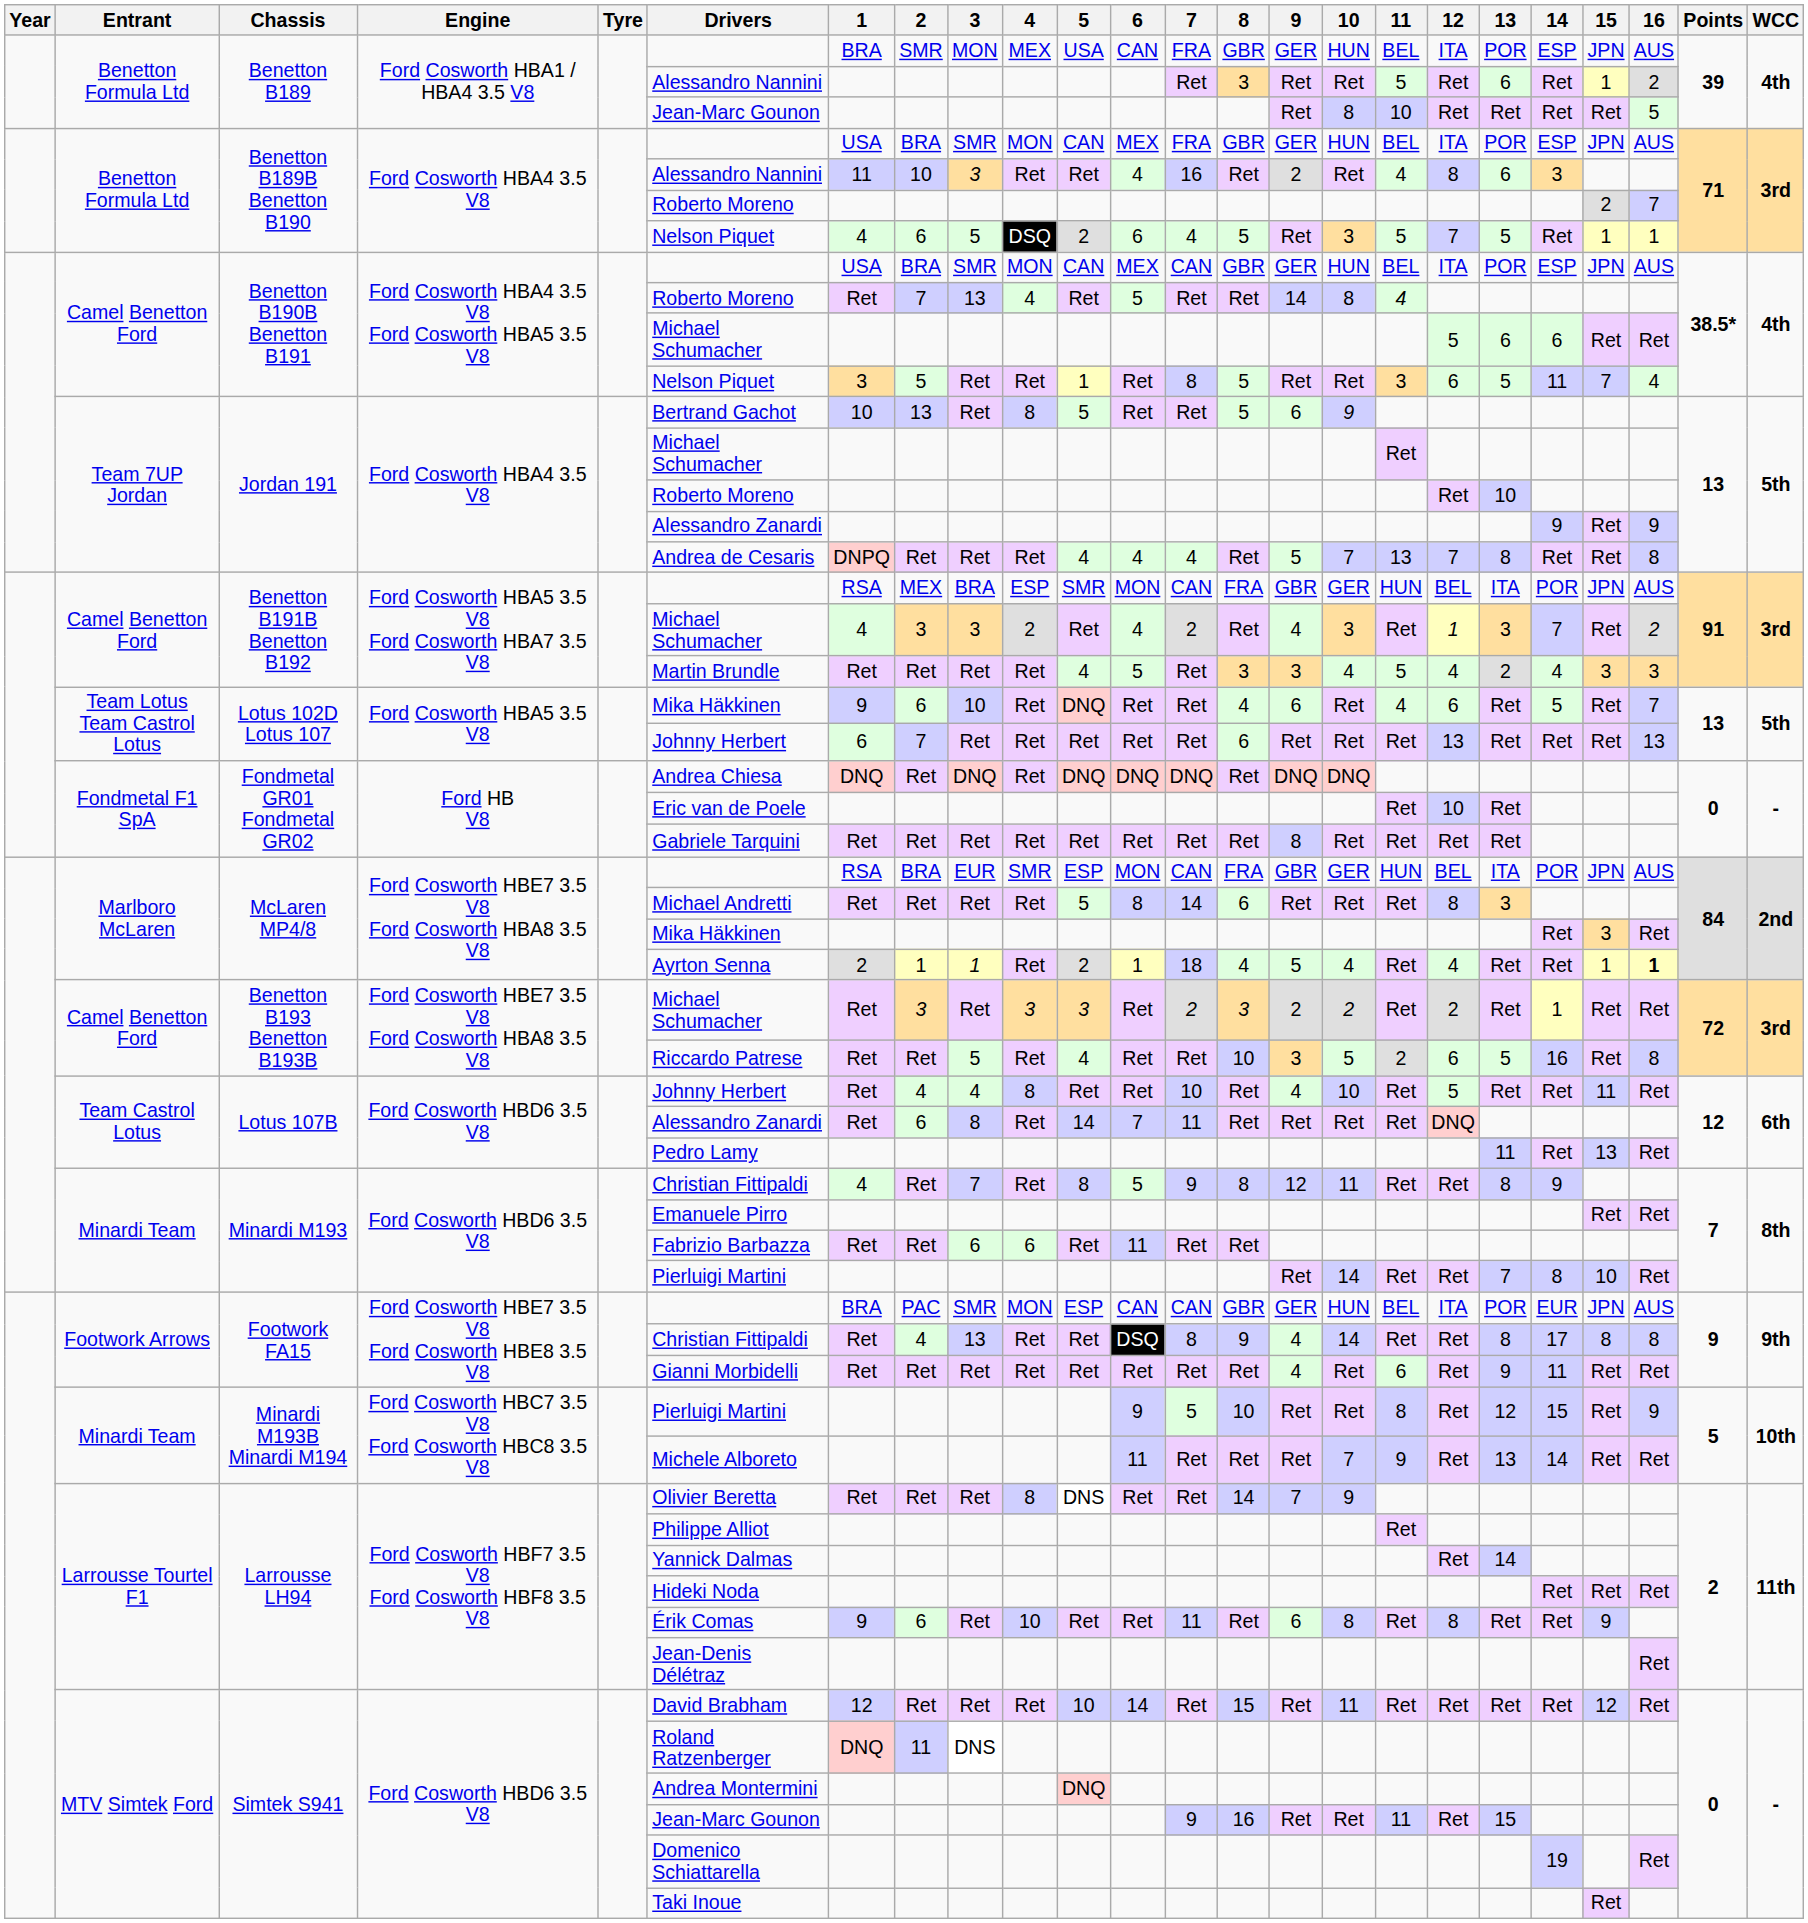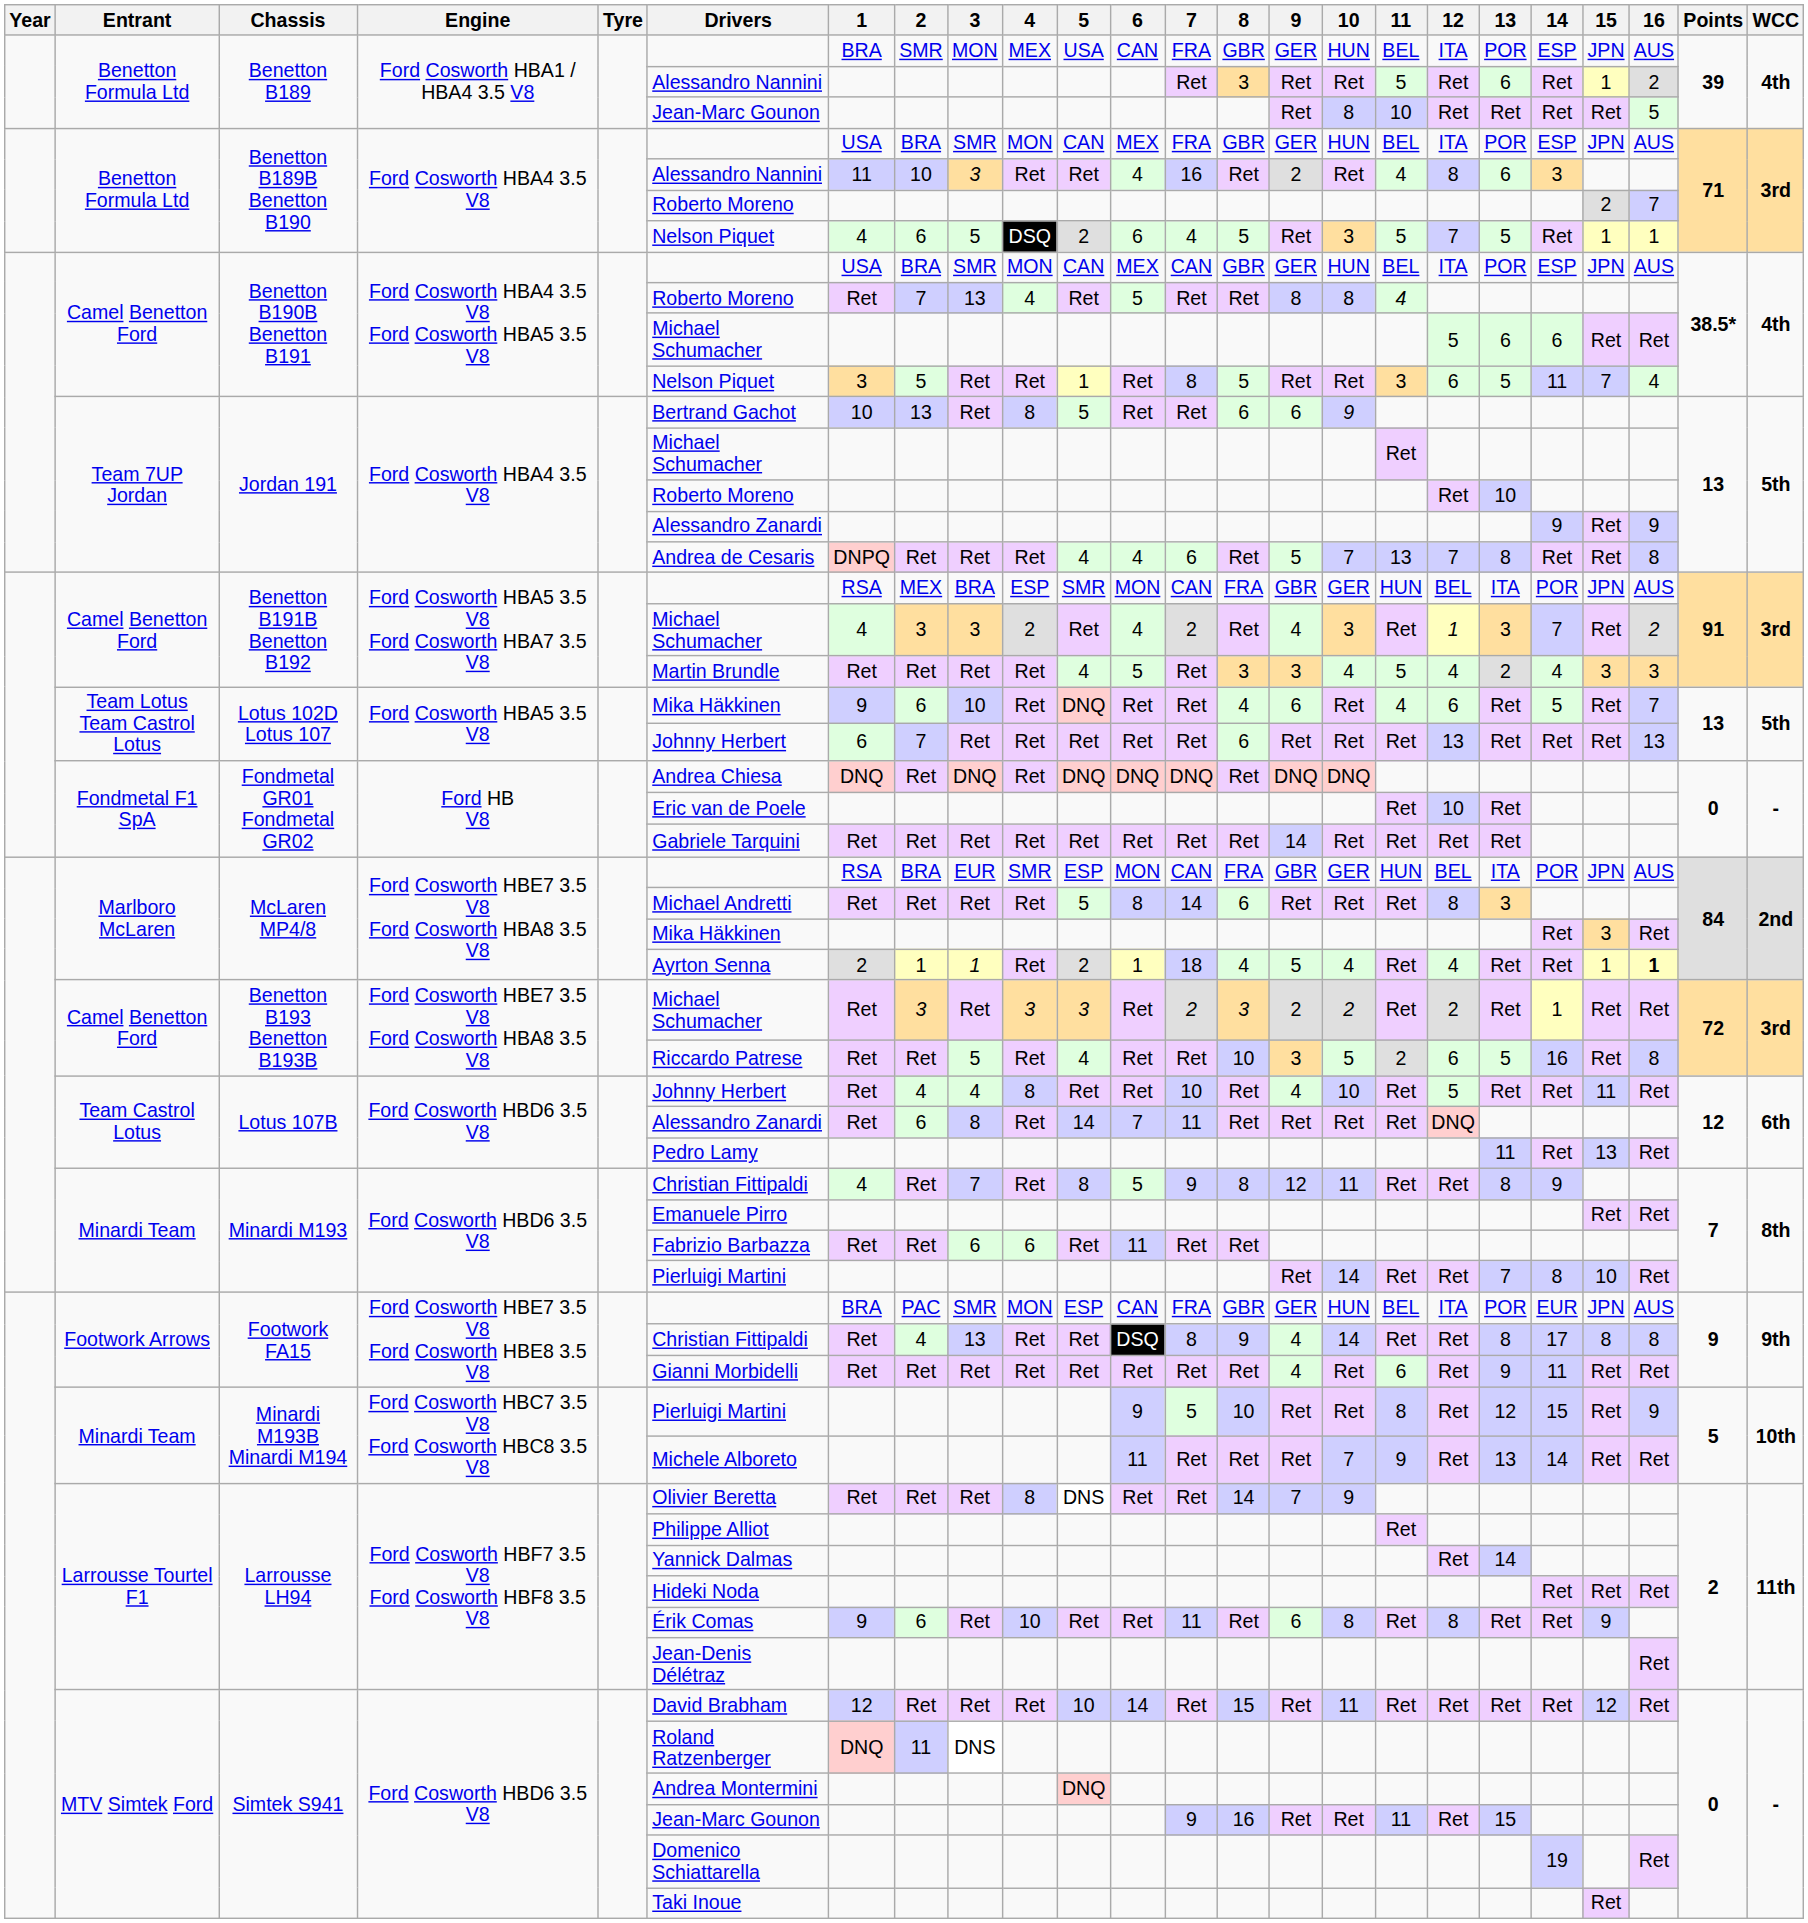(1296, 298) 14 -> (1296, 298) 8
(1244, 412) 5 -> (1244, 412) 6
(1191, 557) 4 -> (1191, 557) 6
(1296, 840) 8 -> (1296, 840) 14
(1191, 1307) CAN -> (1191, 1307) FRA
